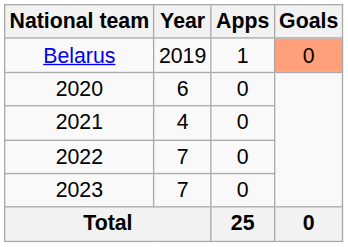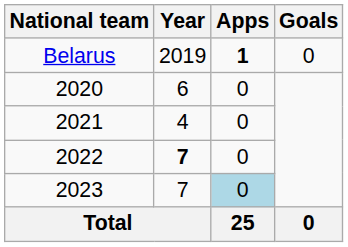(243, 55) normal -> (243, 55) bold
(309, 55) lightsalmon background -> (309, 55) no background
(183, 156) normal -> (183, 156) bold
(243, 190) no background -> (243, 190) lightblue background
